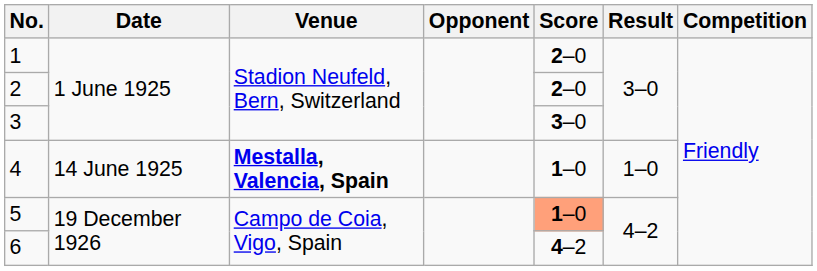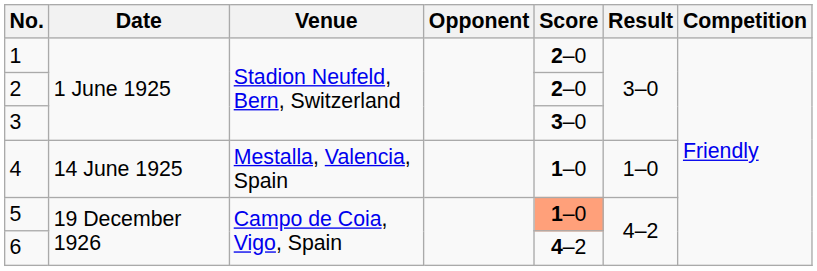(311, 168) bold -> (322, 168) normal
